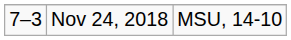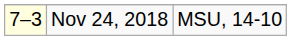(26, 20) no background -> (26, 20) lightyellow background
